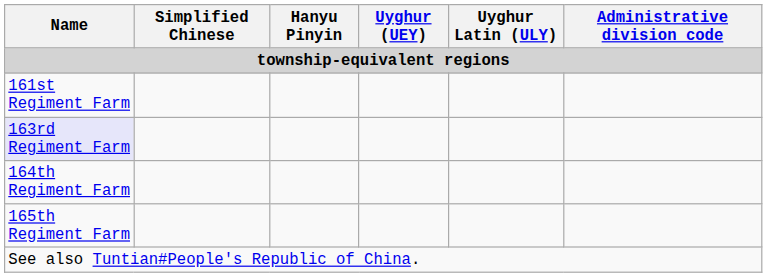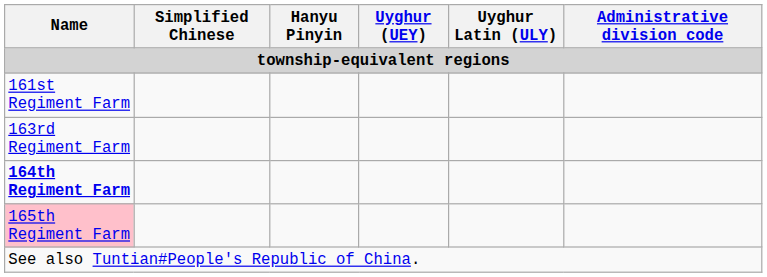(69, 139) lavender background -> (69, 139) no background
(69, 182) normal -> (69, 182) bold
(69, 225) no background -> (69, 225) pink background
